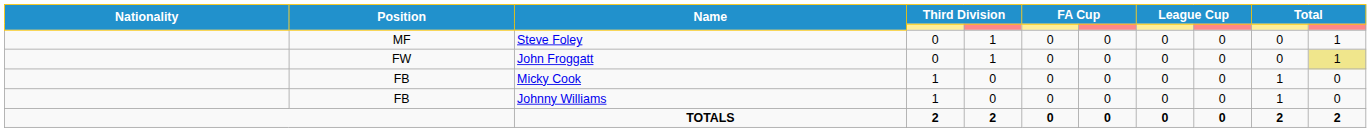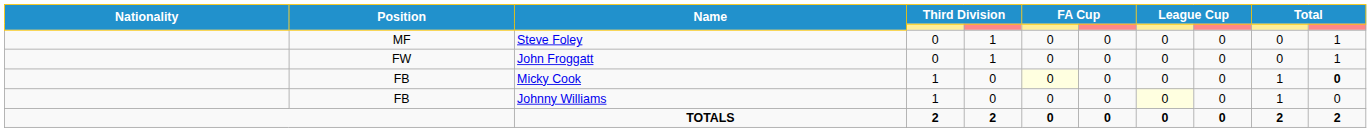(1337, 60) khaki background -> (1337, 60) no background
(1050, 79) no background -> (1050, 79) lightyellow background
(1337, 79) normal -> (1337, 79) bold
(1165, 99) no background -> (1165, 99) lightyellow background
